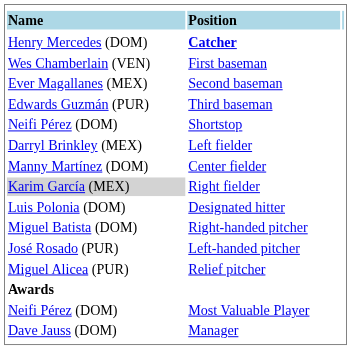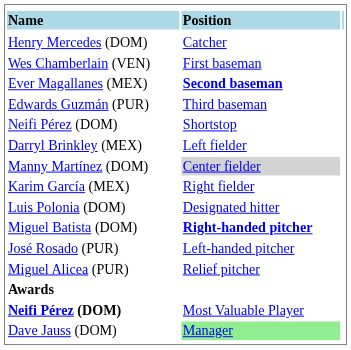(213, 42) bold -> (205, 42) normal
(235, 83) normal -> (233, 83) bold
(227, 166) no background -> (222, 166) lightgrey background
(69, 186) lightgrey background -> (69, 186) no background
(248, 227) normal -> (248, 227) bold
(63, 310) normal -> (65, 310) bold
(213, 330) no background -> (208, 330) lightgreen background
